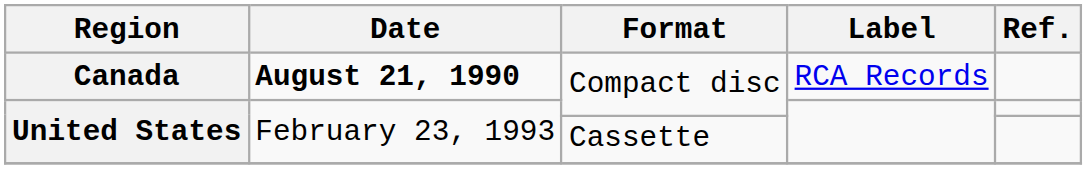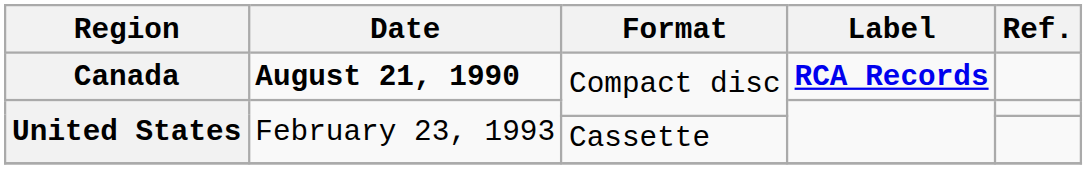(892, 77) normal -> (892, 77) bold
